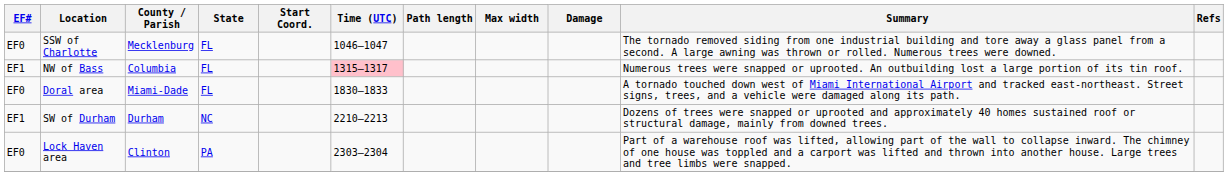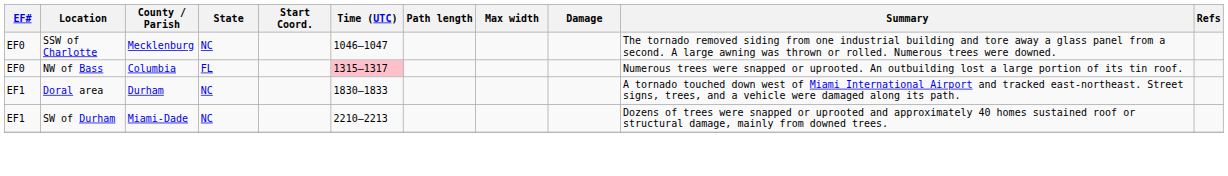(207, 46) FL -> (207, 46) NC
(16, 68) EF1 -> (16, 68) EF0
(16, 90) EF0 -> (16, 90) EF1
(158, 90) Miami-Dade -> (146, 90) Durham
(207, 90) FL -> (207, 90) NC
(146, 118) Durham -> (158, 118) Miami-Dade
- row: (73, 152)
